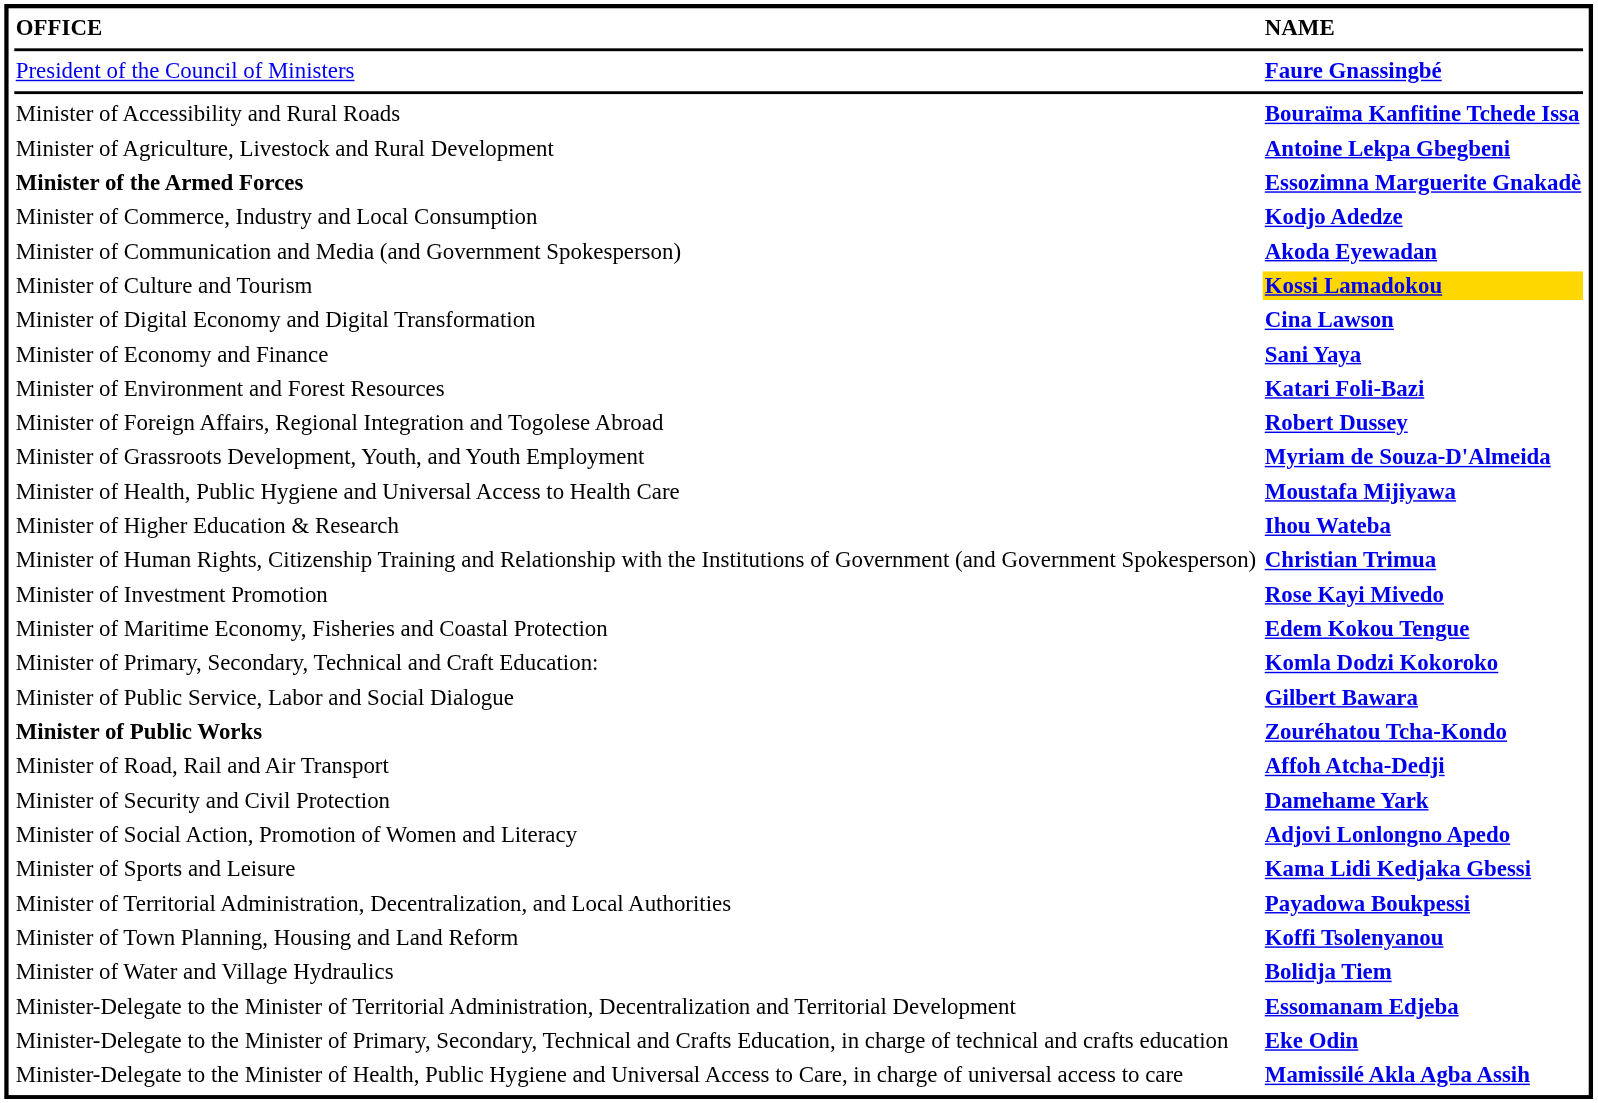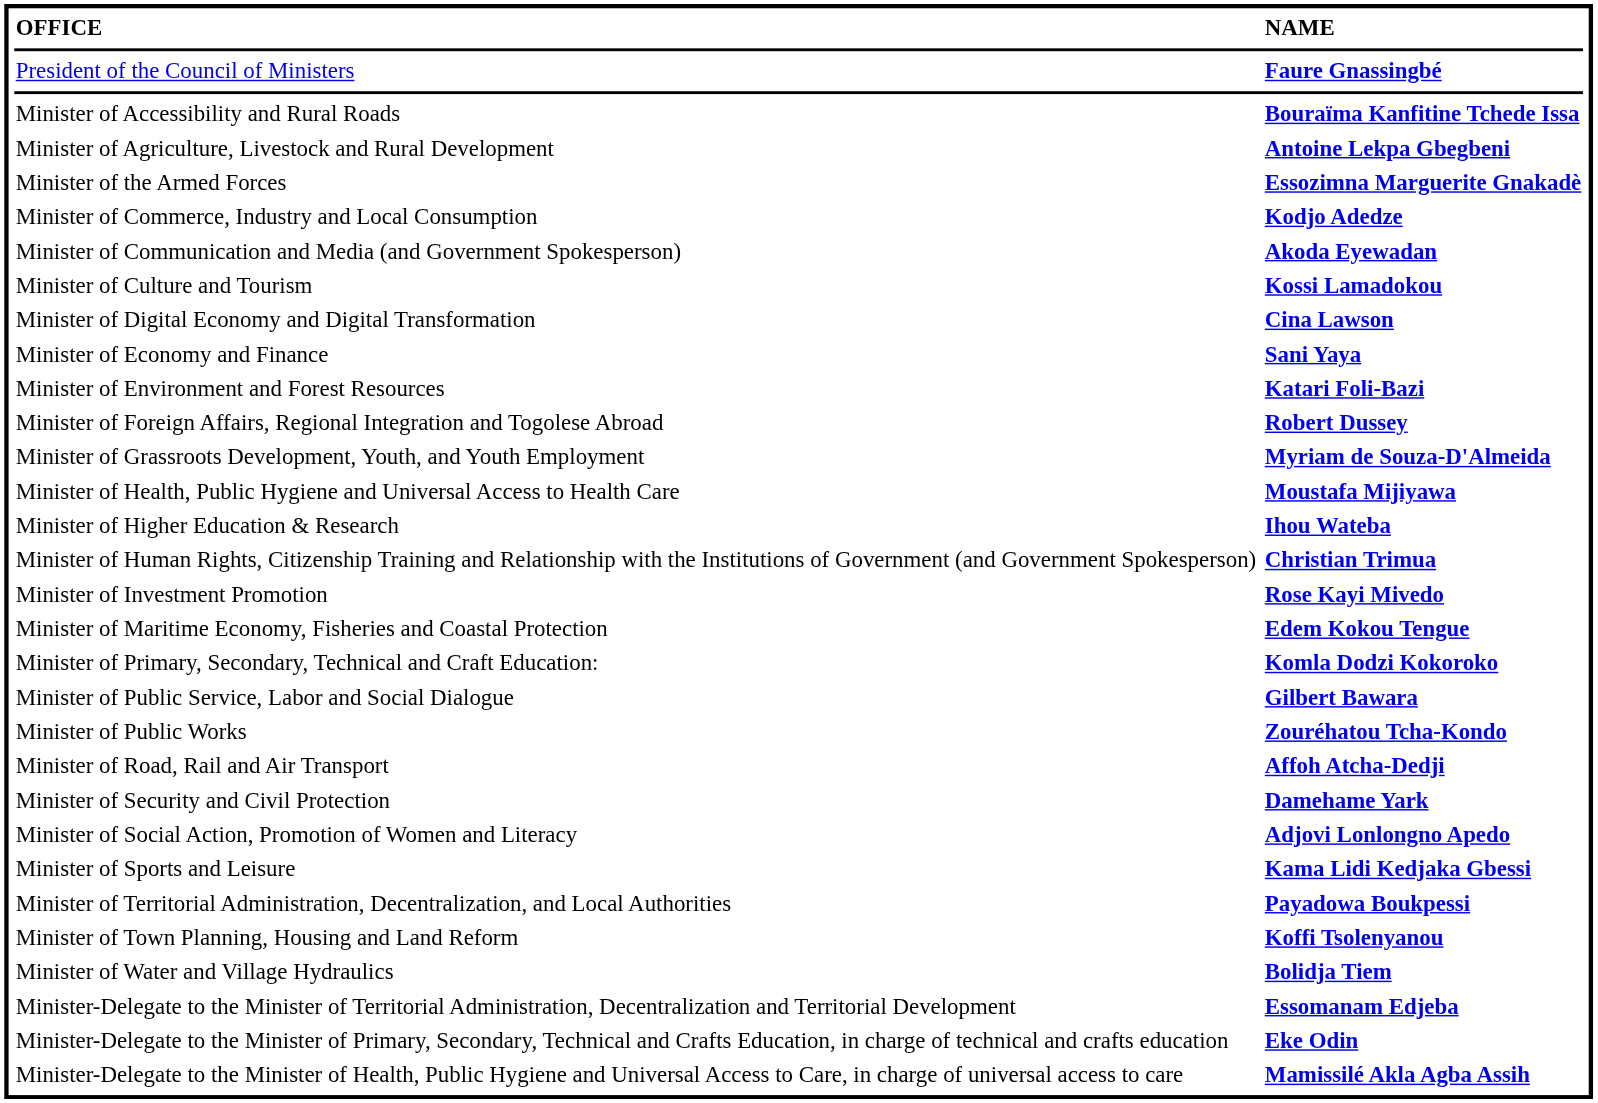(160, 182) bold -> (151, 182) normal
(1353, 285) gold background -> (1353, 285) no background
(139, 731) bold -> (131, 731) normal
